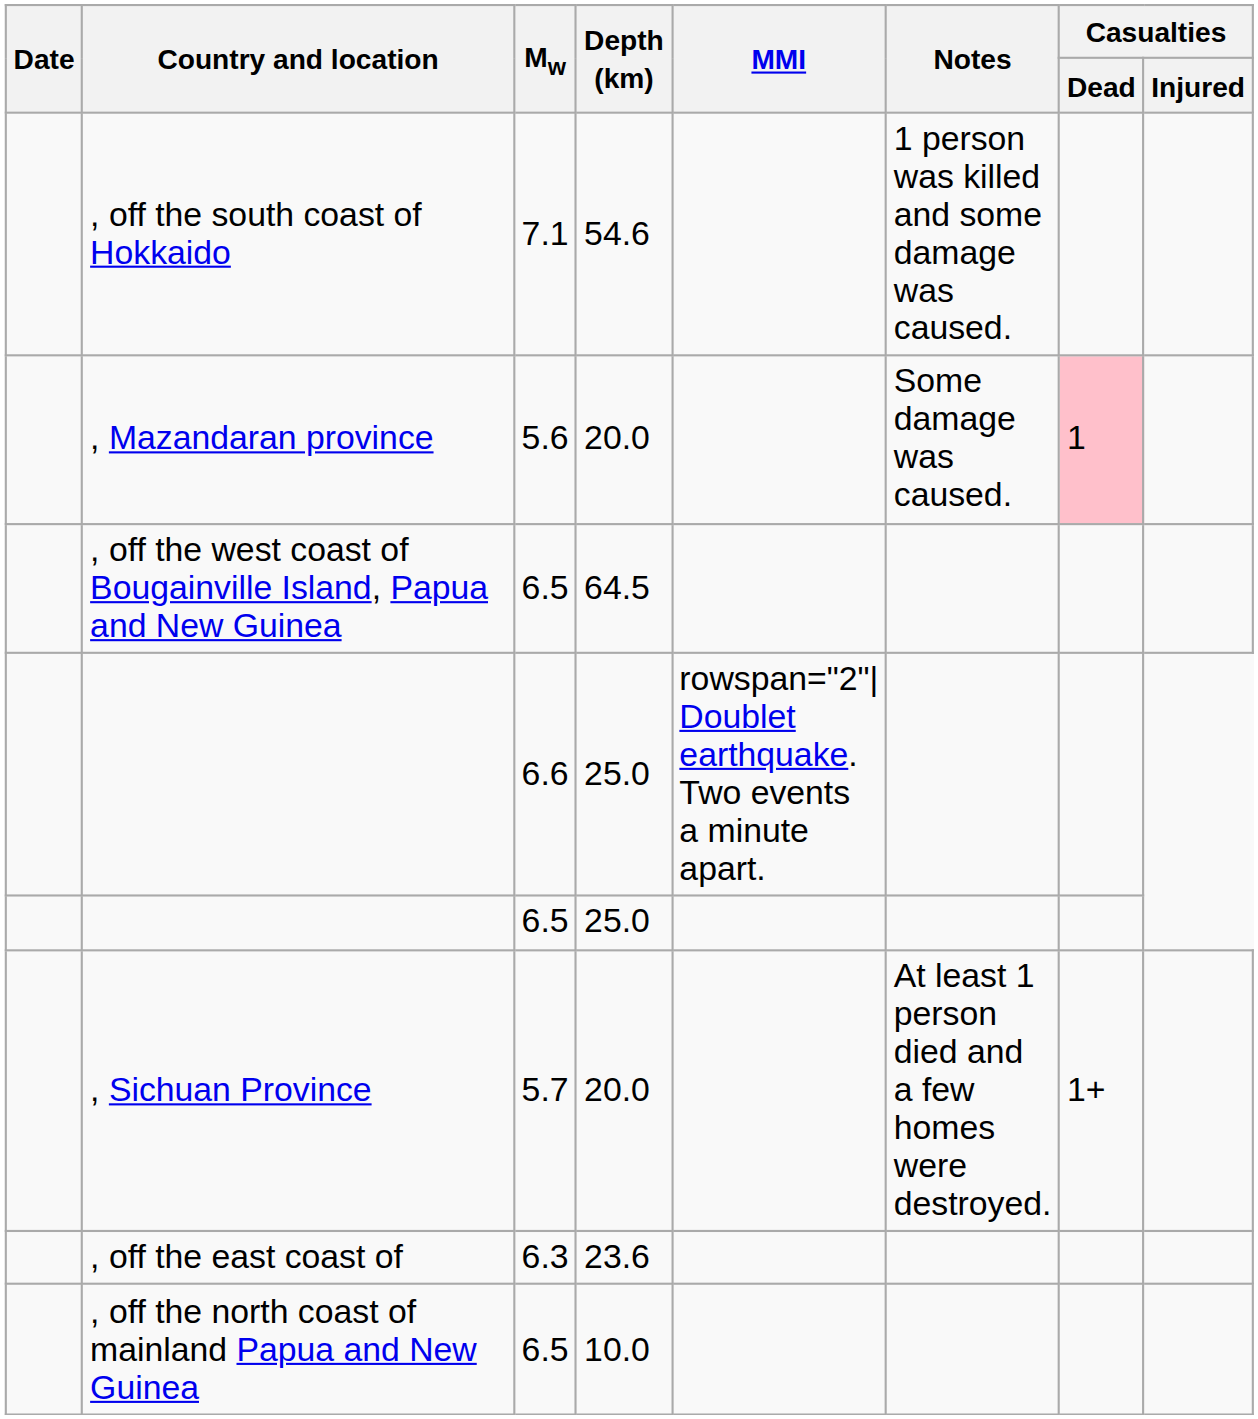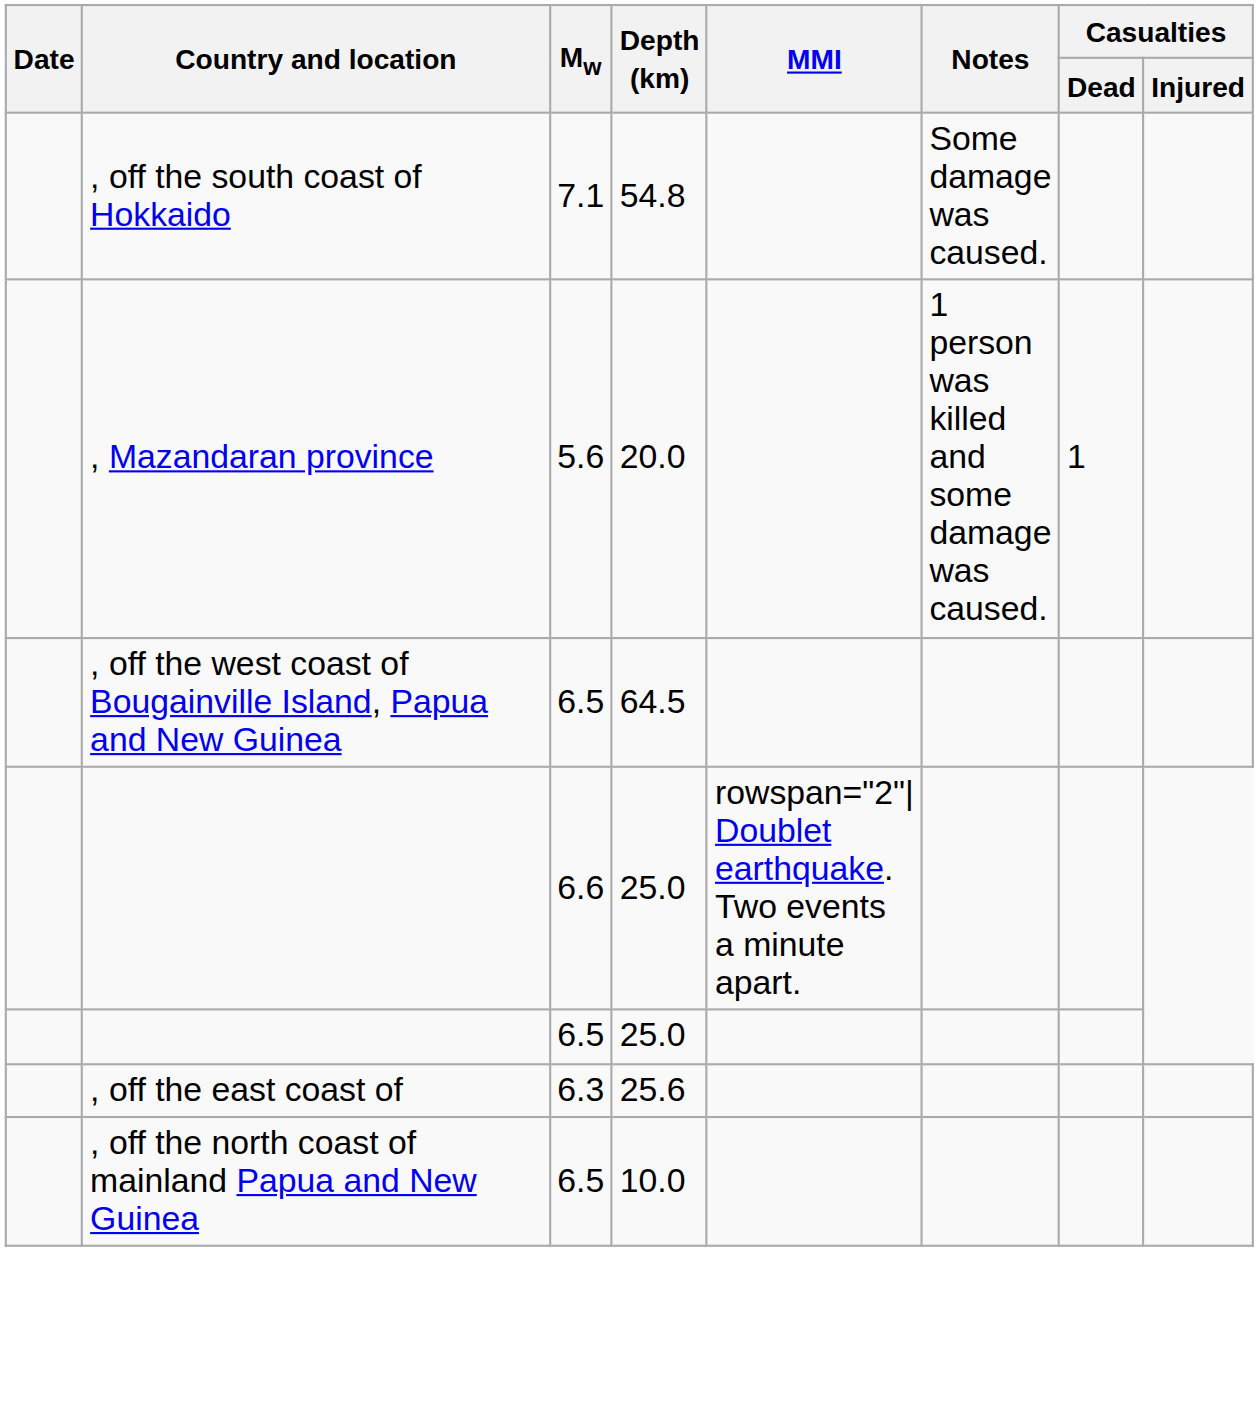(617, 233) 54.6 -> (653, 195) 54.8
(968, 233) 1 person was killed and some damage was caused. -> (990, 195) Some damage was caused.
(955, 438) Some damage was caused. -> (990, 457) 1 person was killed and some damage was caused.
(1076, 438) pink background -> (1076, 457) no background
- row: (231, 1089)
(617, 1257) 23.6 -> (653, 1089) 25.6
